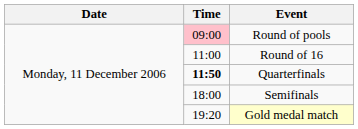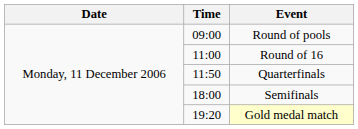(207, 34) pink background -> (207, 34) no background
(207, 74) bold -> (207, 74) normal
